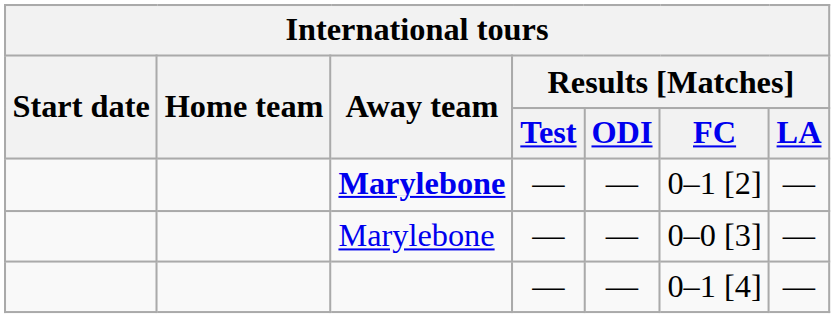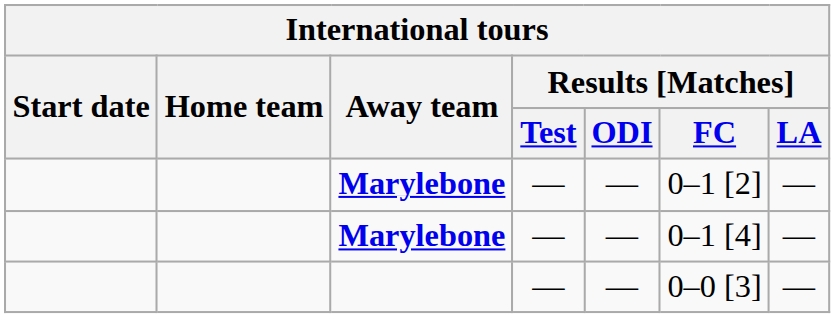(417, 235) normal -> (422, 235) bold
(715, 235) 0–0 [3] -> (715, 235) 0–1 [4]
(715, 286) 0–1 [4] -> (715, 286) 0–0 [3]
